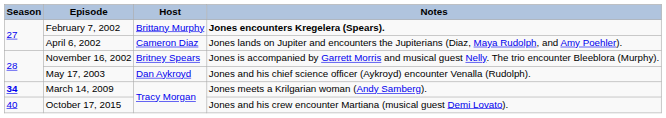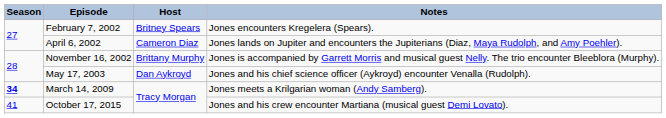(170, 27) Brittany Murphy -> (168, 27) Britney Spears
(297, 27) bold -> (291, 27) normal
(168, 58) Britney Spears -> (170, 58) Brittany Murphy
(12, 105) 40 -> (12, 105) 41
